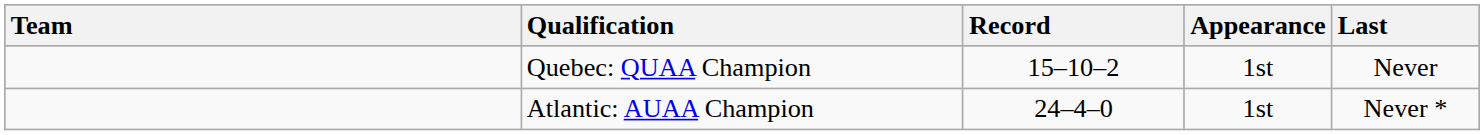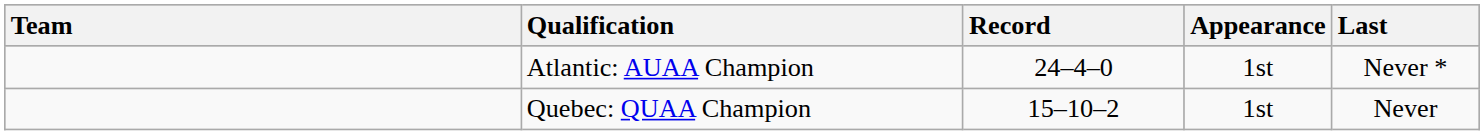rows swapped: (669, 66) <-> (670, 108)
